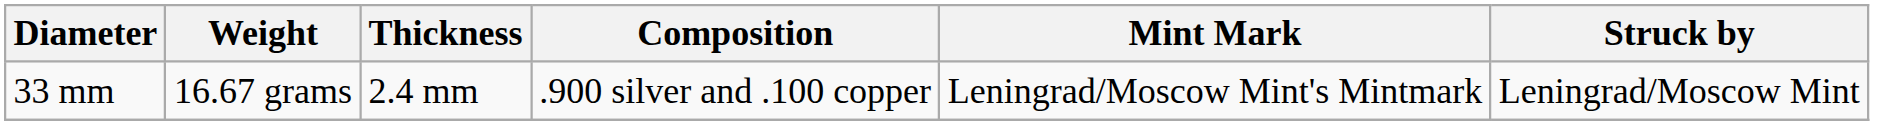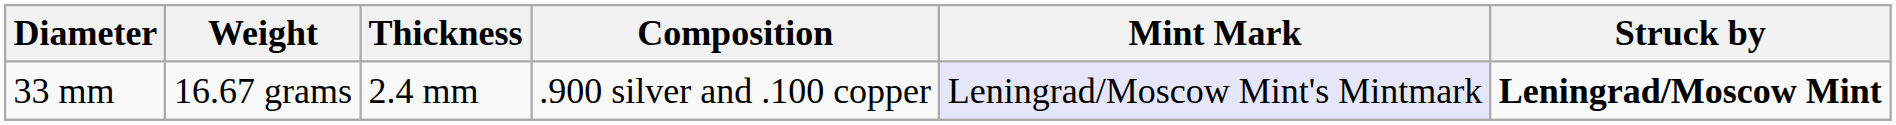(1215, 90) no background -> (1215, 90) lavender background
(1679, 90) normal -> (1690, 90) bold
